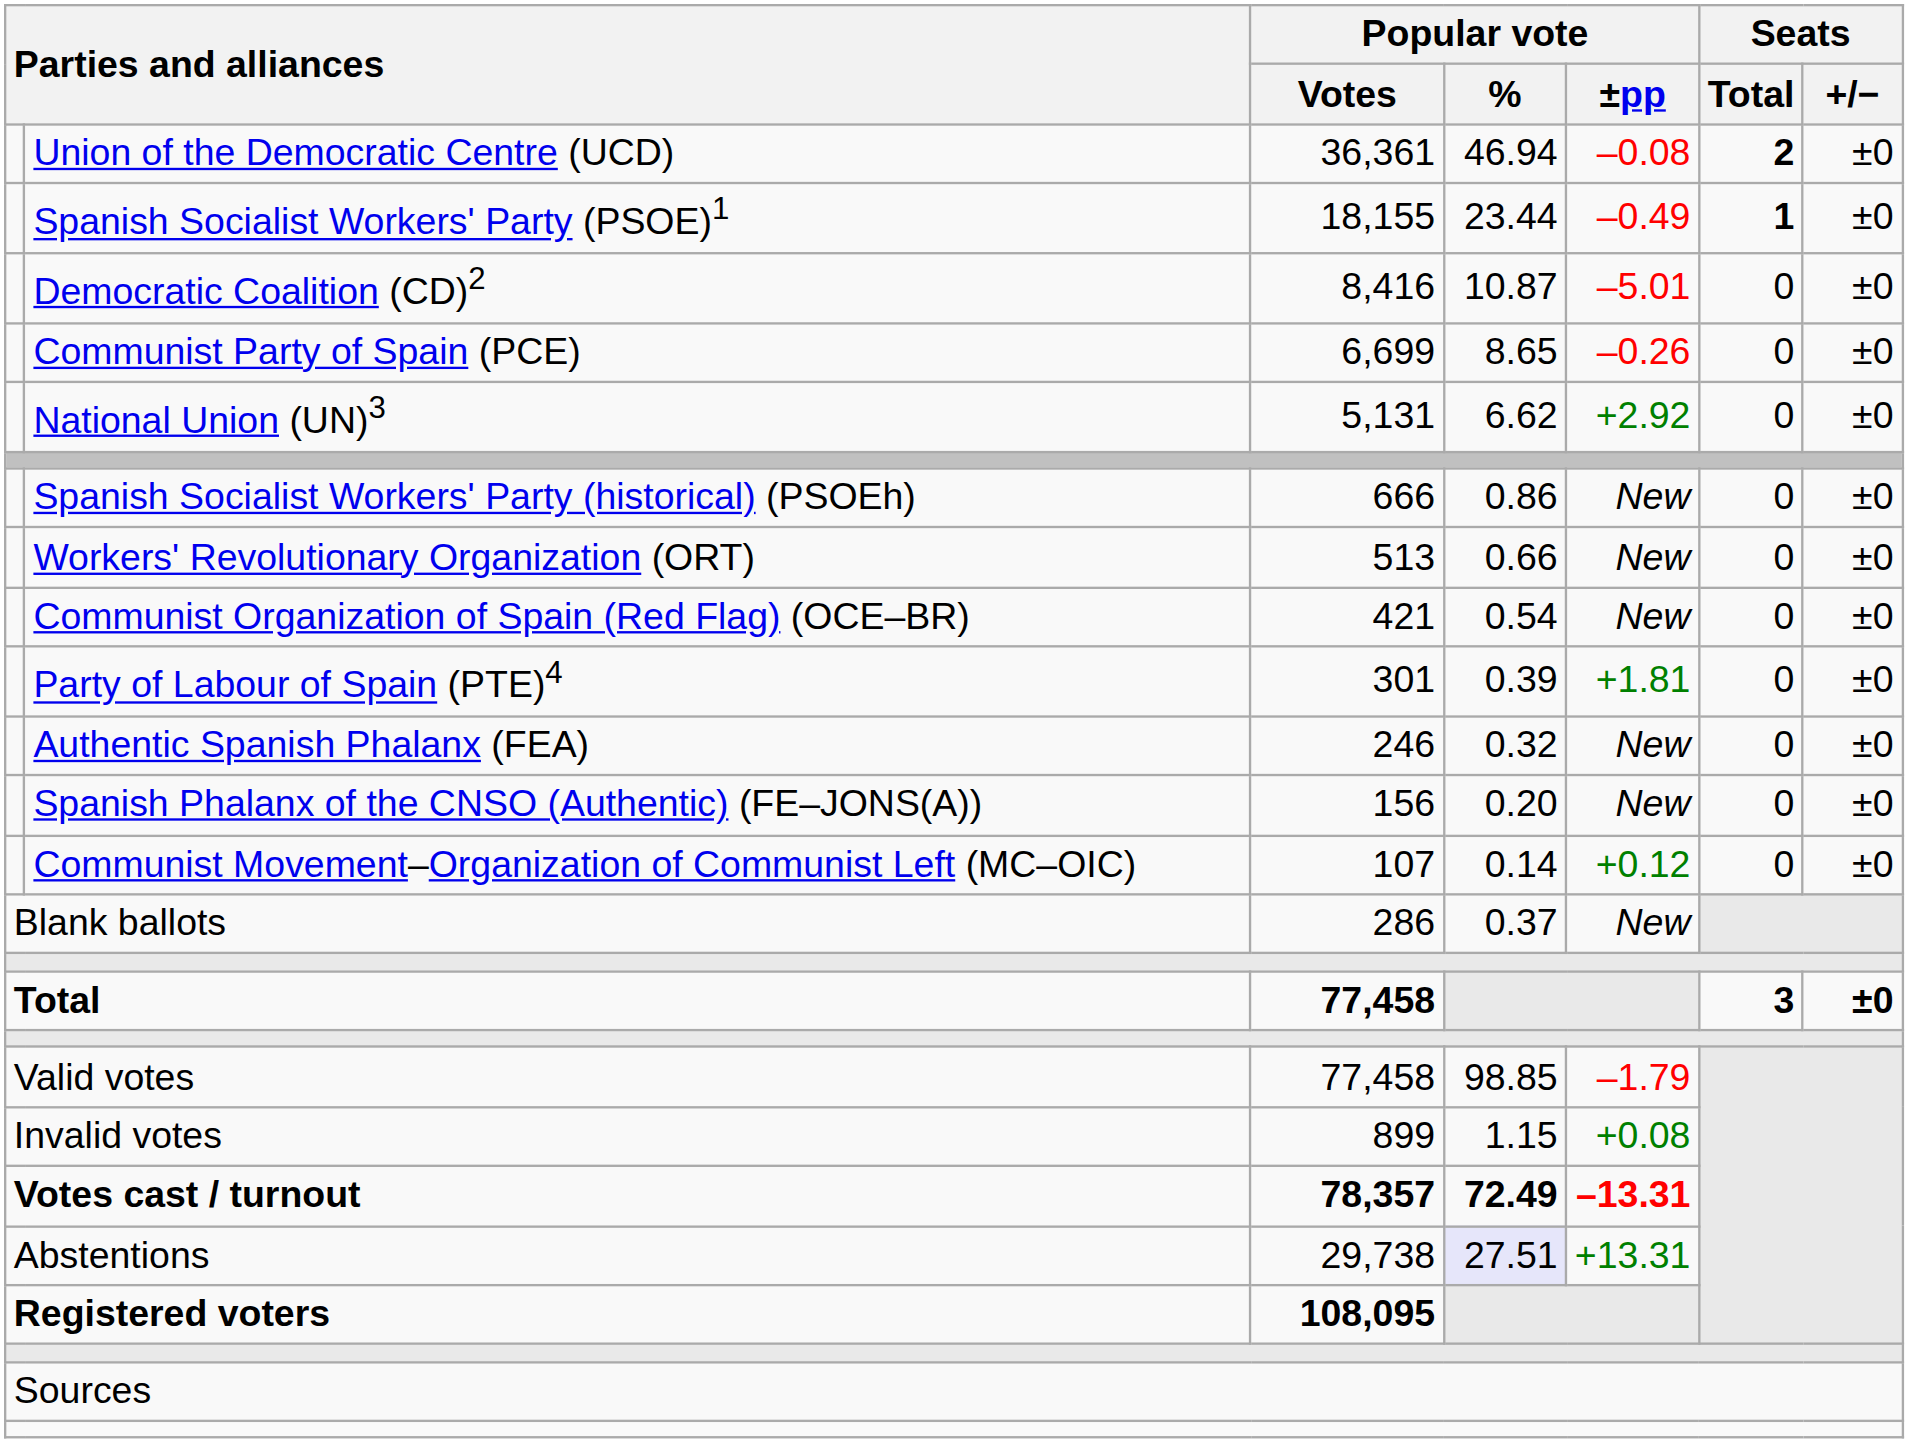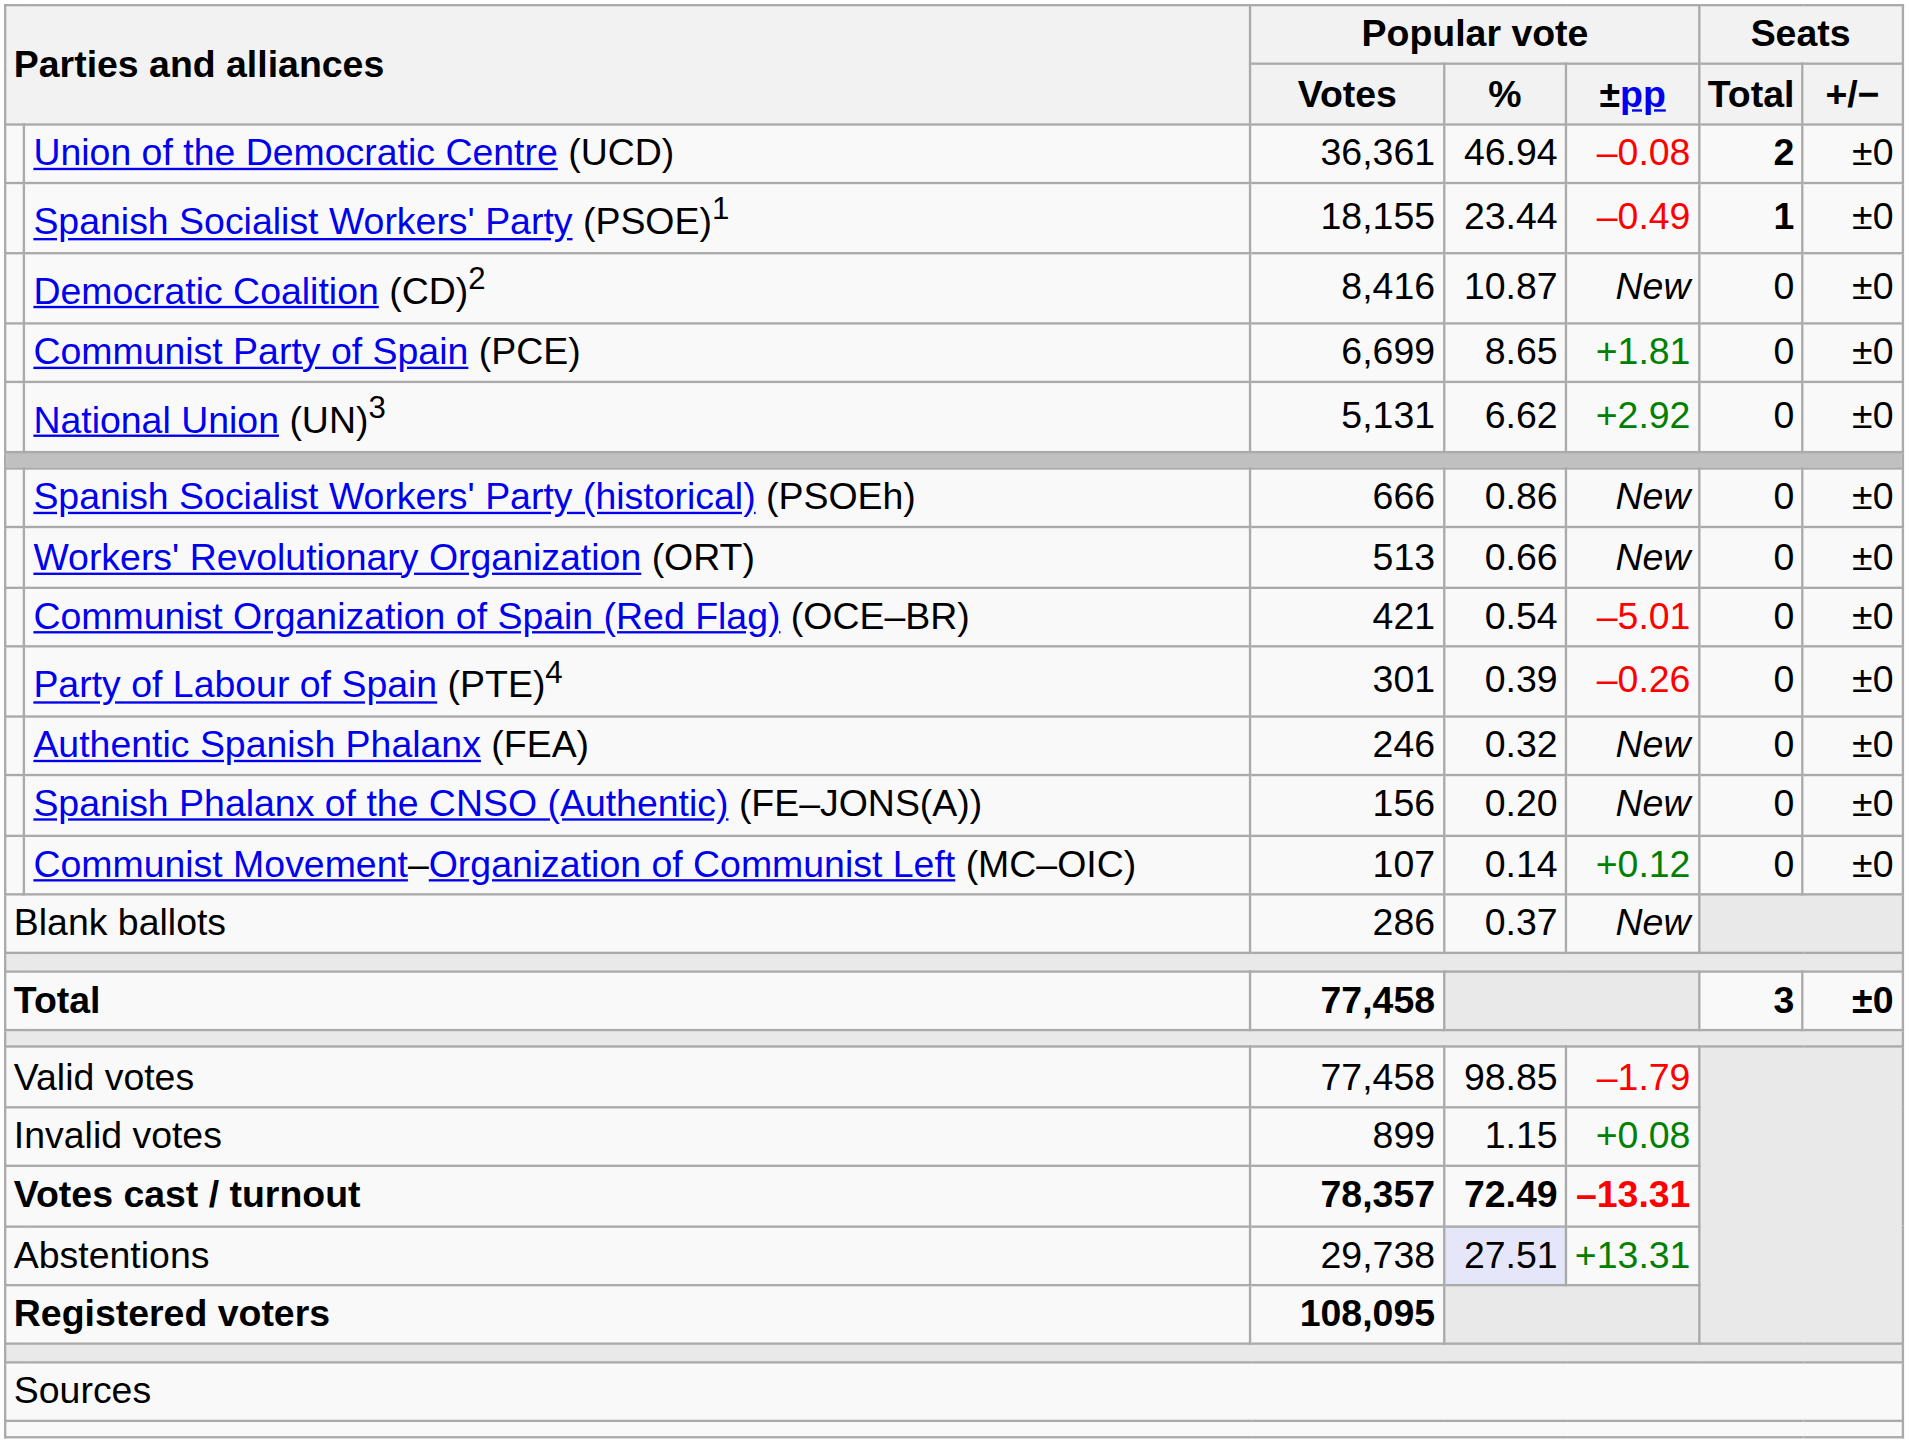(1644, 286) –5.01 -> (1653, 286) New
(1644, 351) –0.26 -> (1643, 351) +1.81
(1653, 616) New -> (1644, 616) –5.01
(1643, 680) +1.81 -> (1644, 680) –0.26
